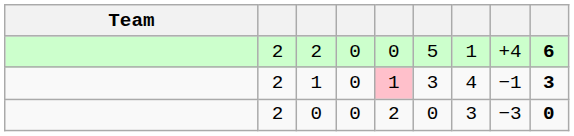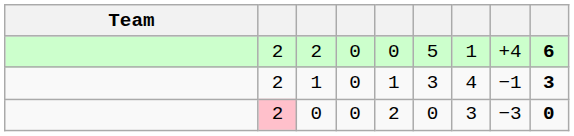(394, 83) pink background -> (394, 83) no background
(277, 114) no background -> (277, 114) pink background
